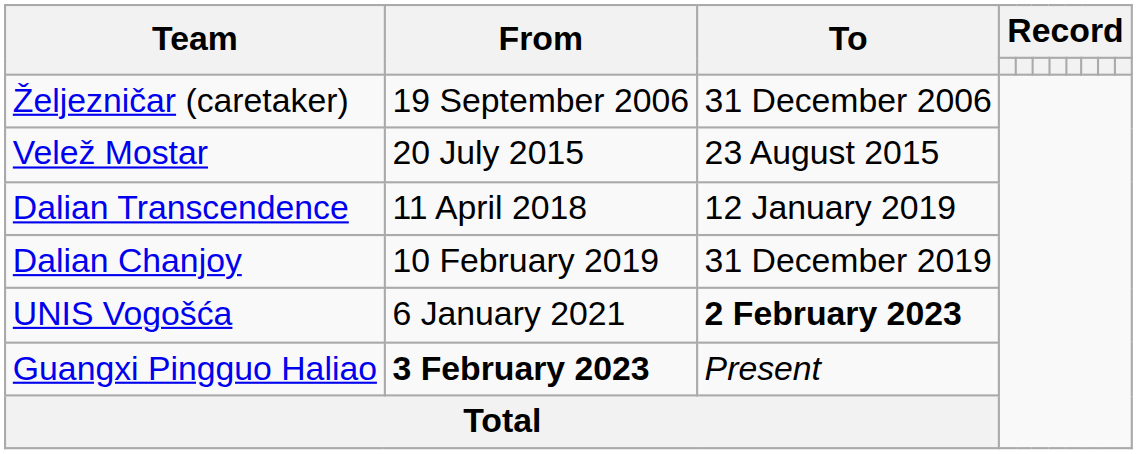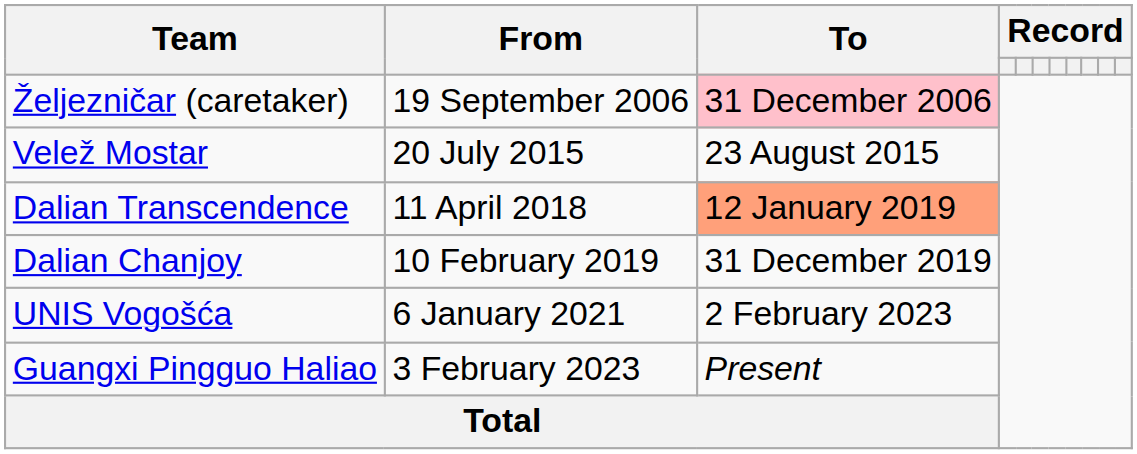(848, 100) no background -> (848, 100) pink background
(830, 207) no background -> (830, 207) lightsalmon background
(833, 314) bold -> (828, 314) normal
(521, 368) bold -> (516, 368) normal
